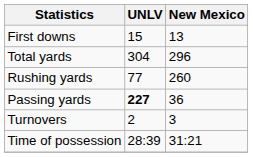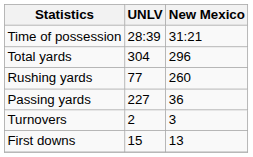rows swapped: (41, 36) <-> (64, 141)
(139, 99) bold -> (139, 99) normal
